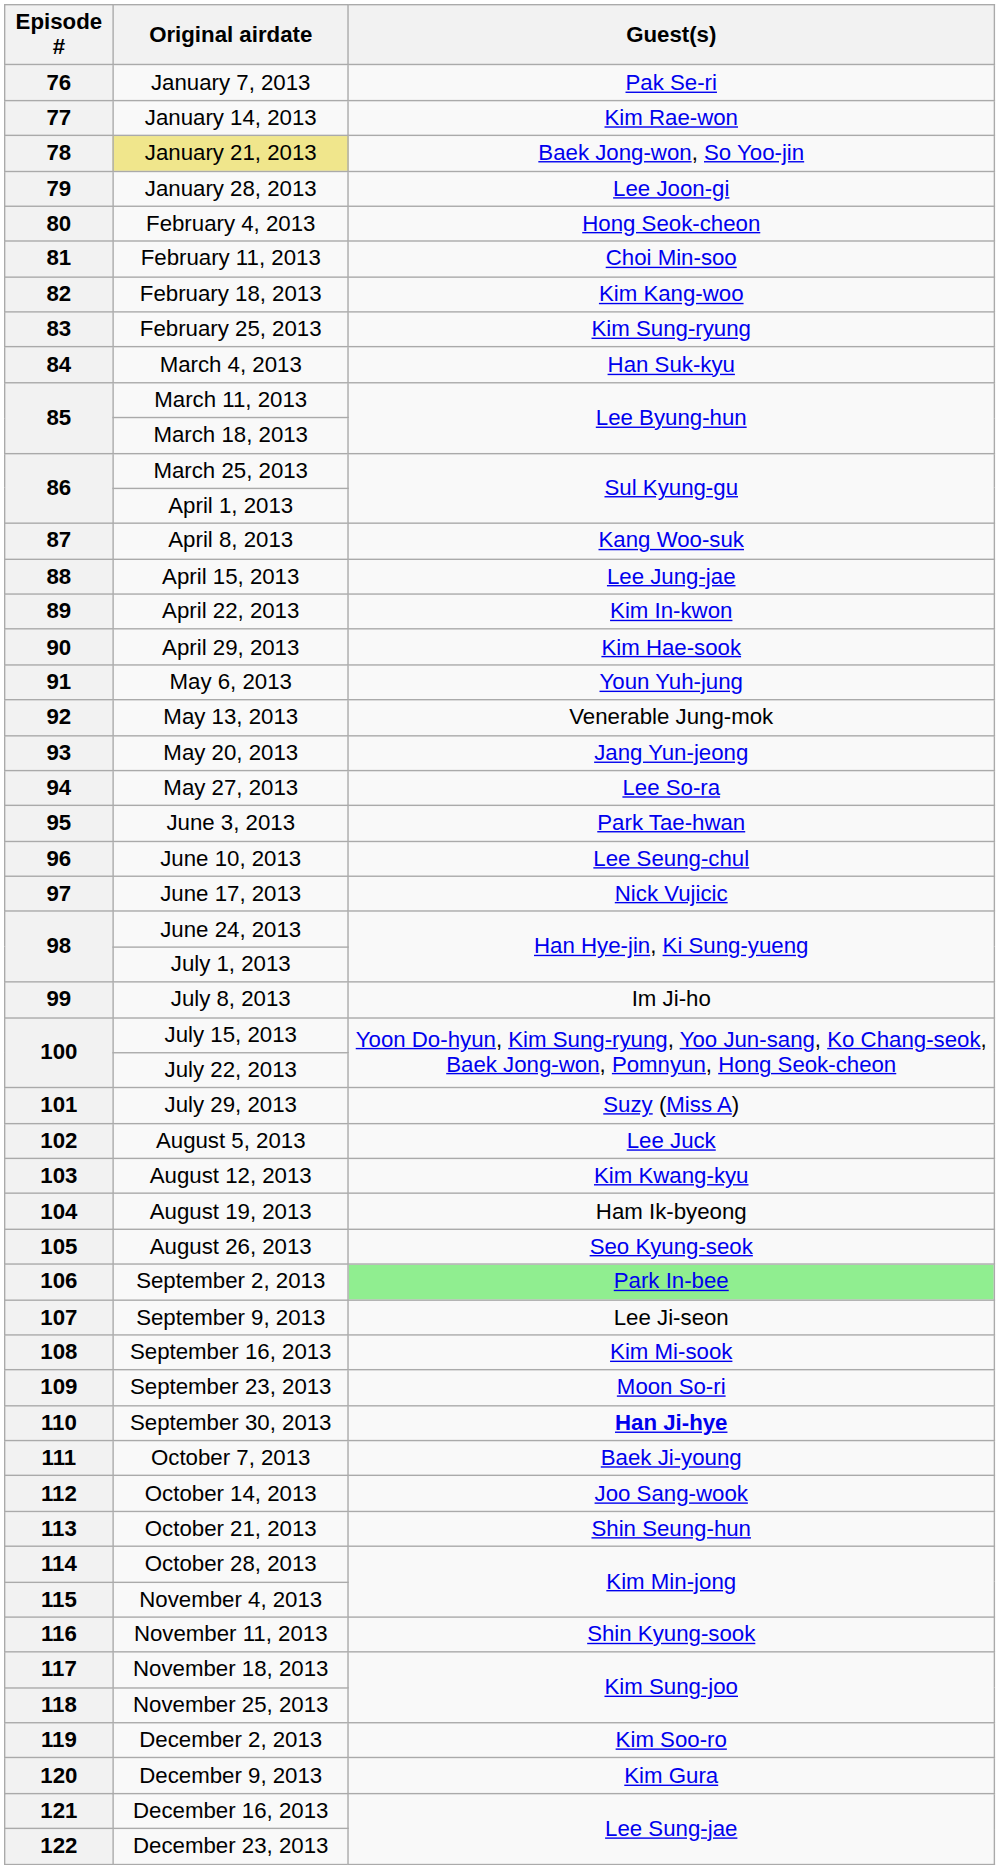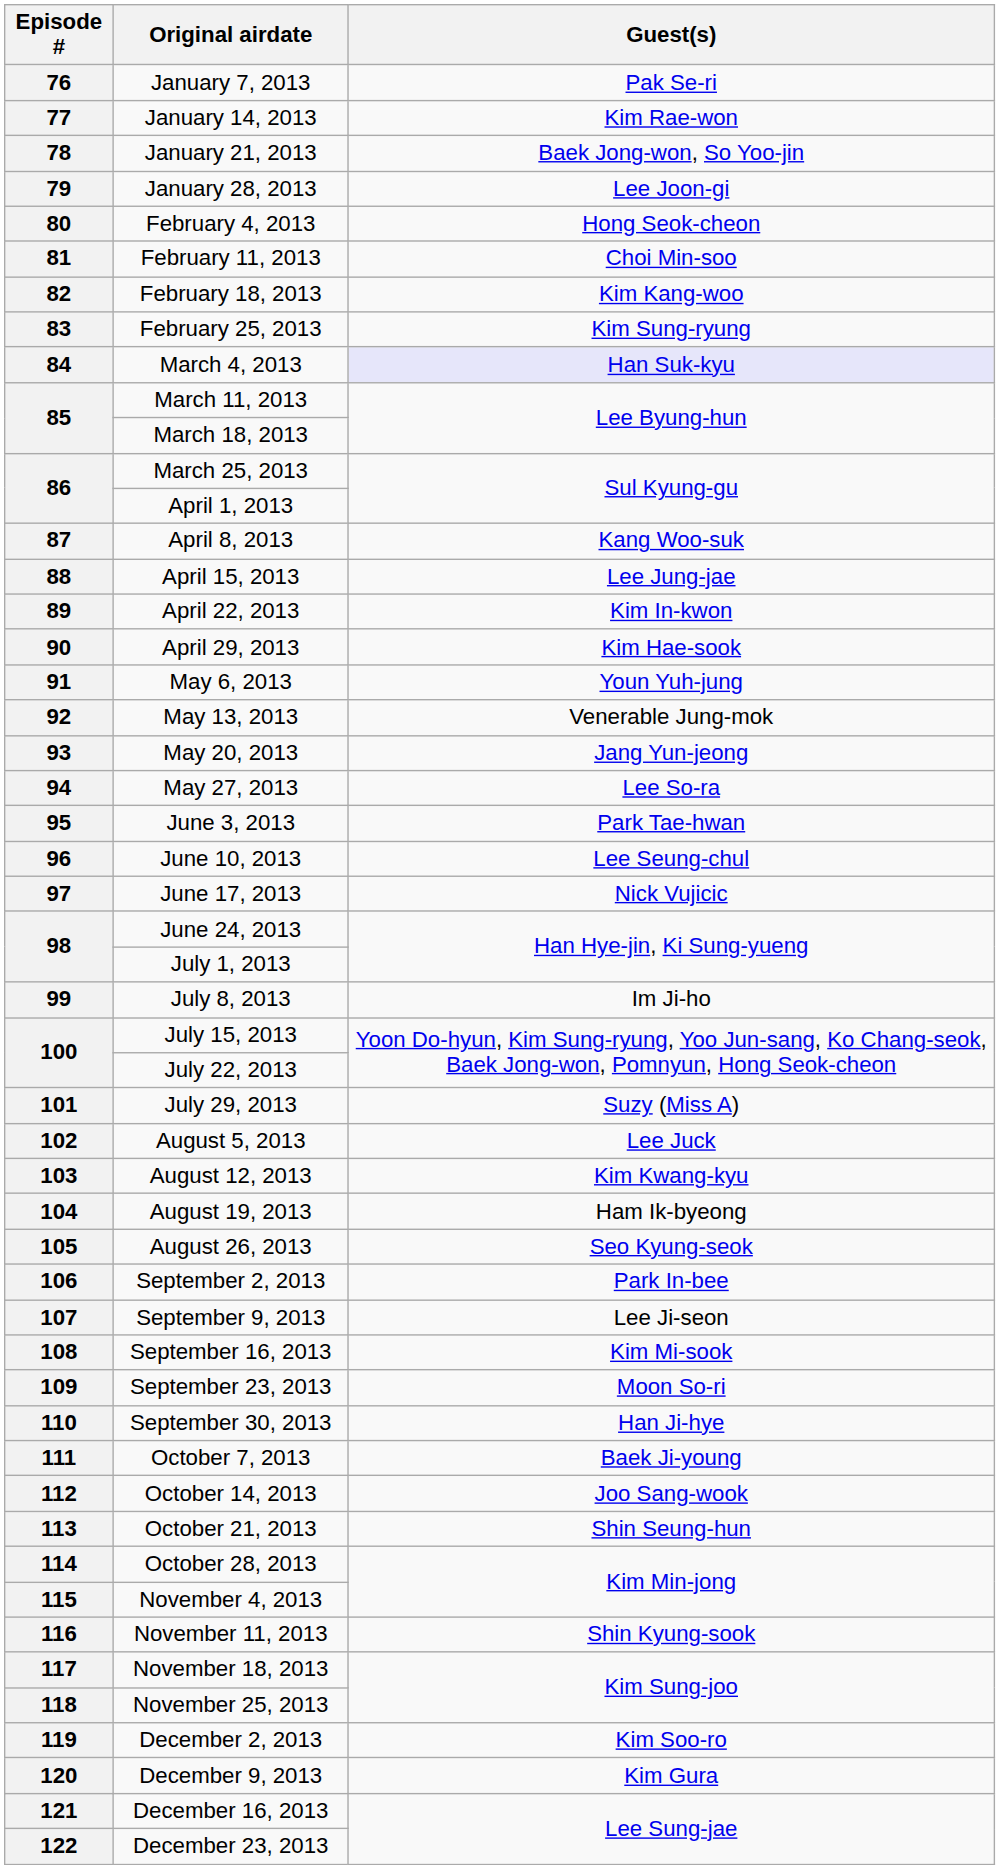(231, 152) khaki background -> (231, 152) no background
(671, 364) no background -> (671, 364) lavender background
(671, 1281) lightgreen background -> (671, 1281) no background
(671, 1422) bold -> (671, 1422) normal
